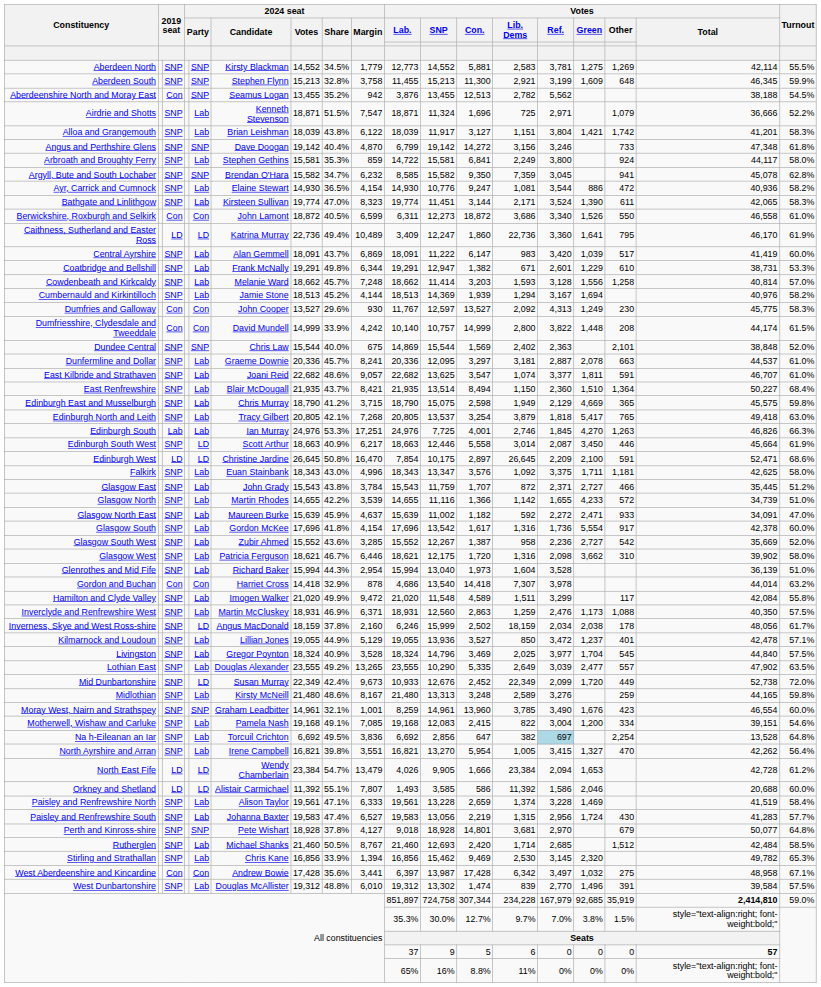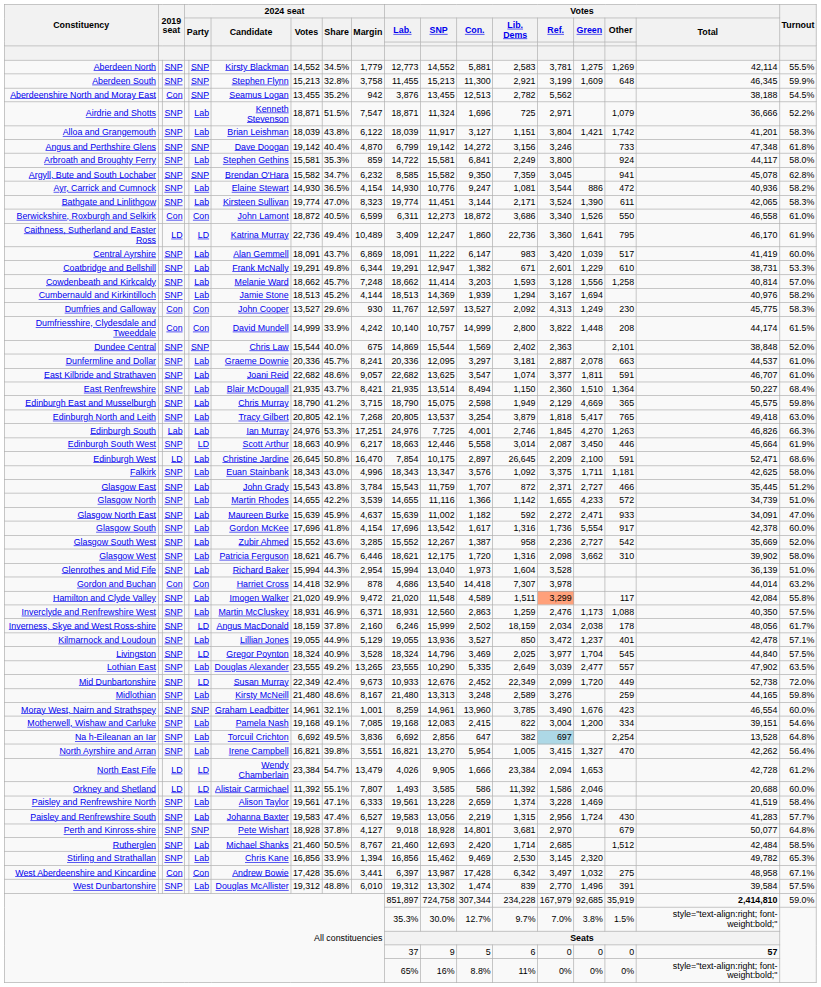(203, 458) LD -> (202, 458) Lab
(561, 598) no background -> (561, 598) lightsalmon background
(202, 653) Lab -> (203, 653) LD
